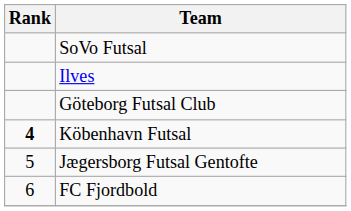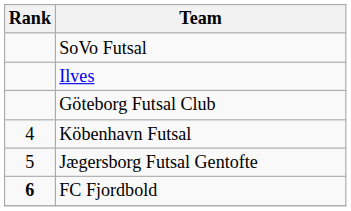(30, 133) bold -> (30, 133) normal
(30, 190) normal -> (30, 190) bold
